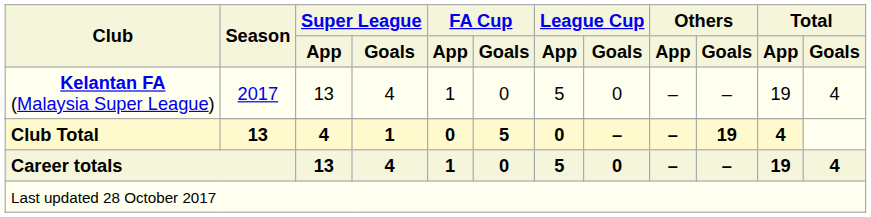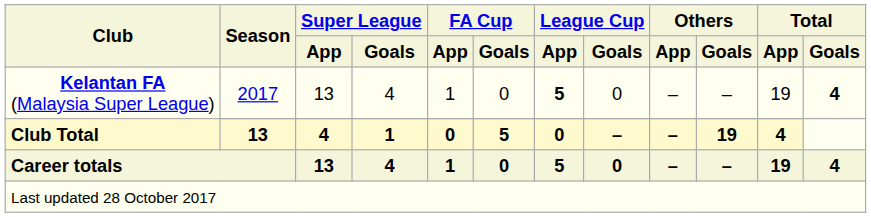(559, 93) normal -> (559, 93) bold
(834, 93) normal -> (834, 93) bold
